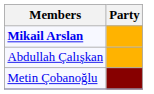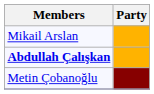(45, 36) bold -> (43, 36) normal
(55, 57) normal -> (59, 57) bold
